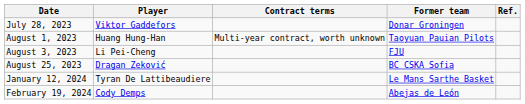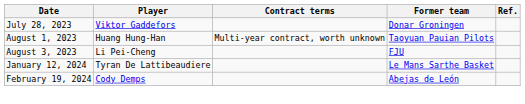- row: (44, 65)
